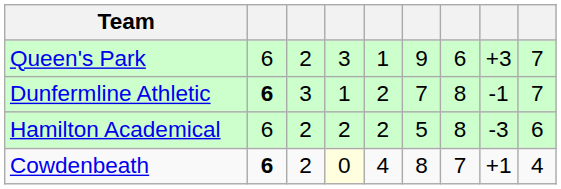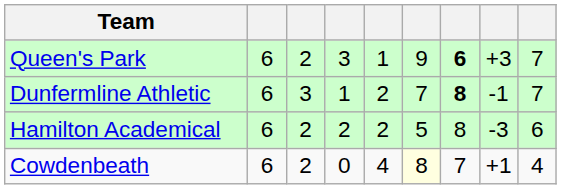(460, 58) normal -> (460, 58) bold
(267, 93) bold -> (267, 93) normal
(460, 93) normal -> (460, 93) bold
(267, 165) bold -> (267, 165) normal
(344, 165) lightyellow background -> (344, 165) no background
(421, 165) no background -> (421, 165) lightyellow background
